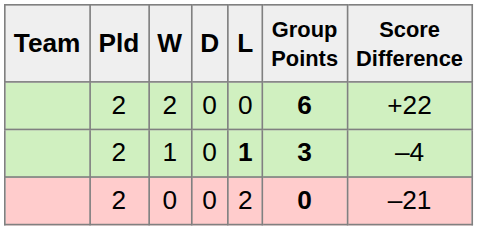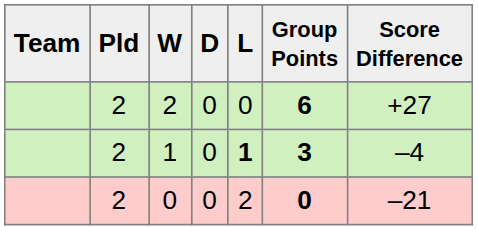(410, 105) +22 -> (410, 105) +27
